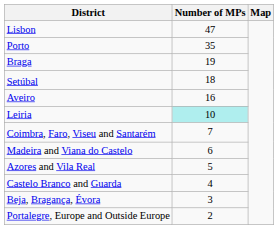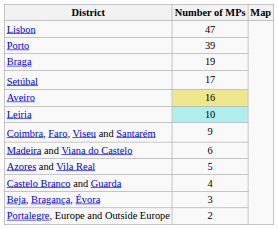(210, 45) 35 -> (210, 45) 39
(210, 80) 18 -> (210, 80) 17
(210, 98) no background -> (210, 98) khaki background
(210, 132) 7 -> (210, 132) 9
